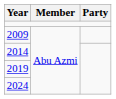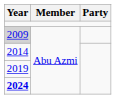(18, 34) no background -> (18, 34) lightgrey background
(18, 85) normal -> (18, 85) bold
